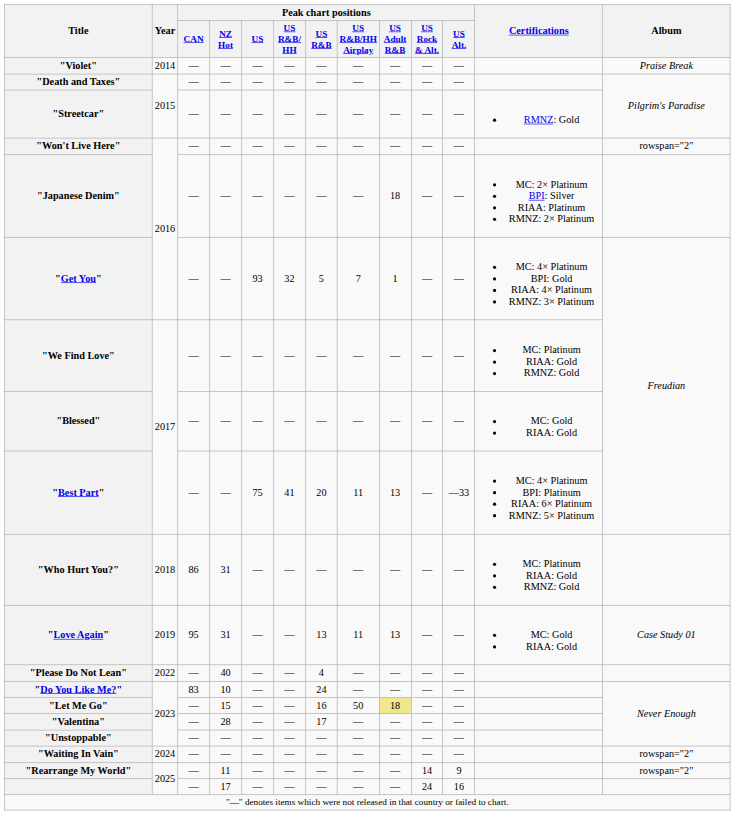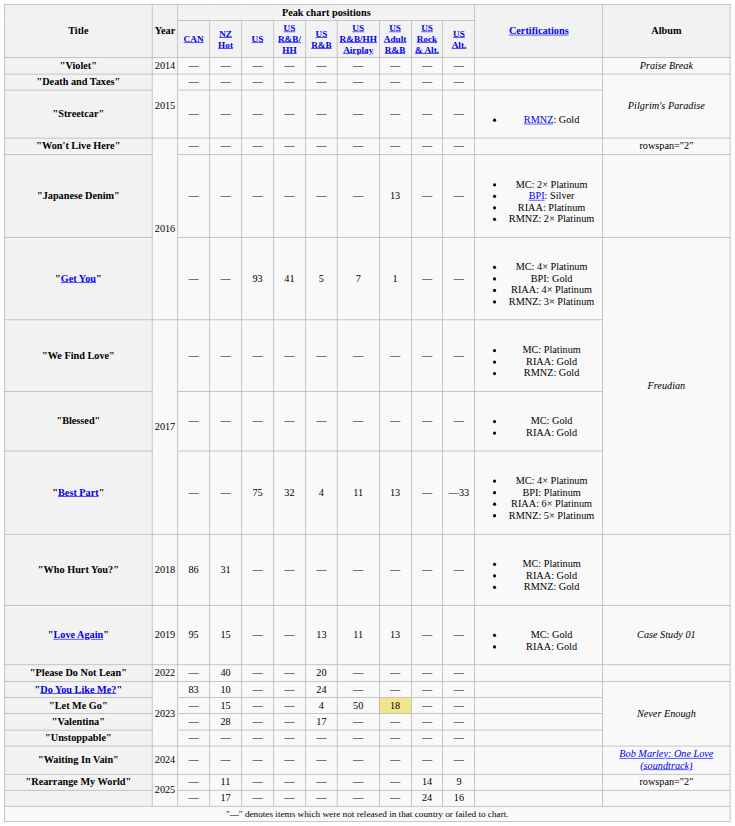(395, 196) 18 -> (395, 196) 13
(289, 278) 32 -> (289, 278) 41
(289, 492) 41 -> (289, 492) 32
(321, 492) 20 -> (321, 492) 4
(226, 635) 31 -> (226, 635) 15
(321, 673) 4 -> (321, 673) 20
(321, 705) 16 -> (321, 705) 4
(666, 754) rowspan="2" -> (666, 760) Bob Marley: One Love (soundtrack)
